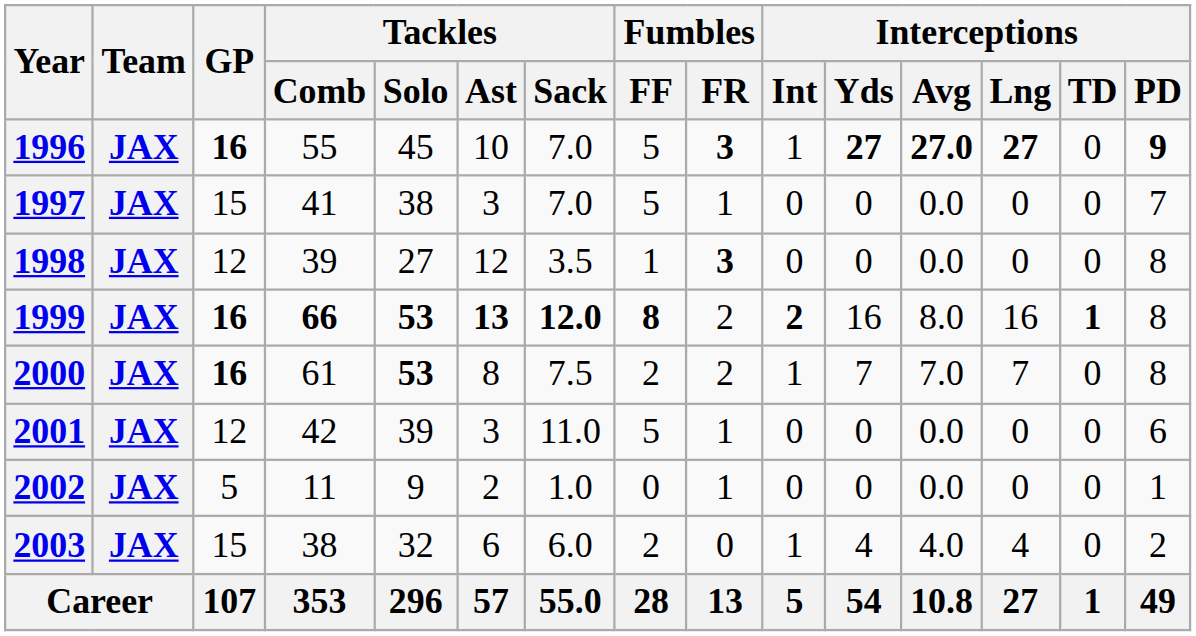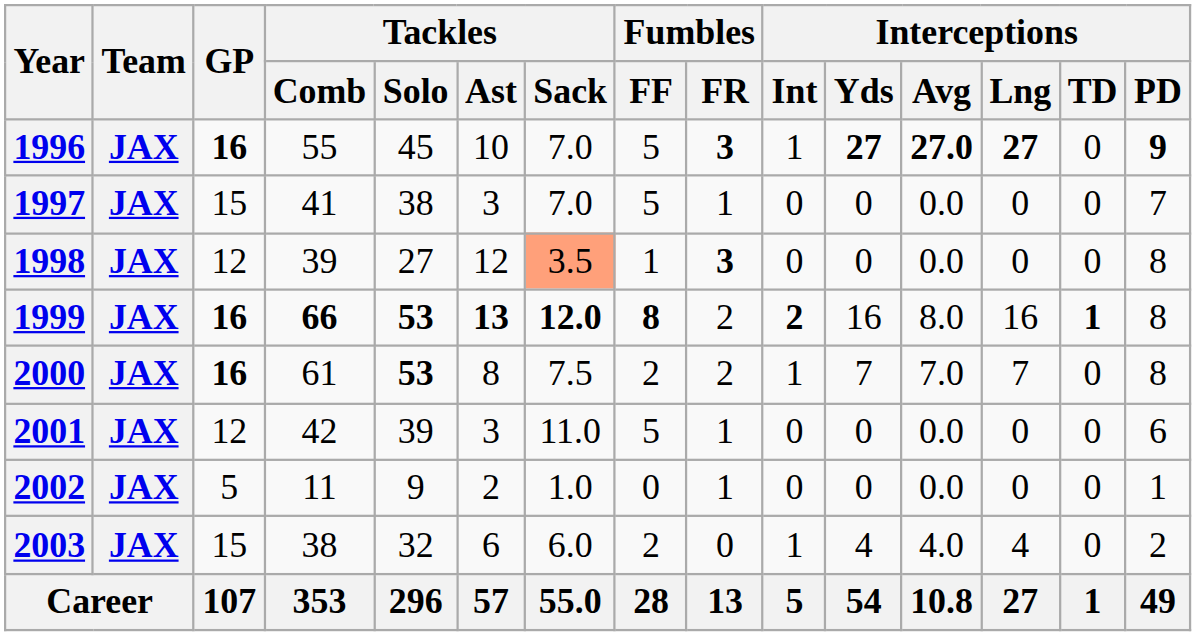(570, 260) no background -> (570, 260) lightsalmon background
